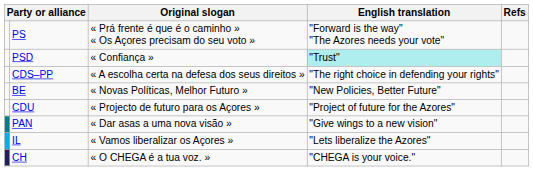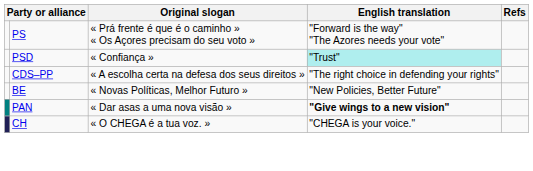- row: (23, 107)
(373, 123) normal -> (379, 107) bold
- row: (16, 140)
